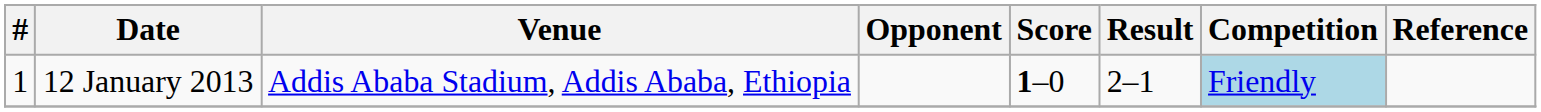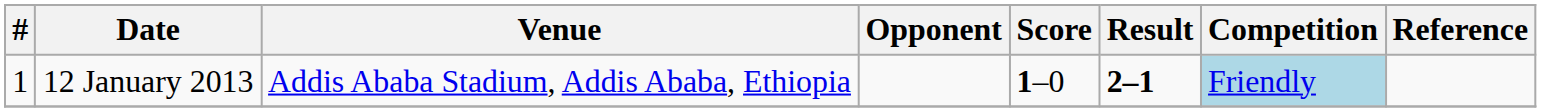(1131, 80) normal -> (1131, 80) bold
